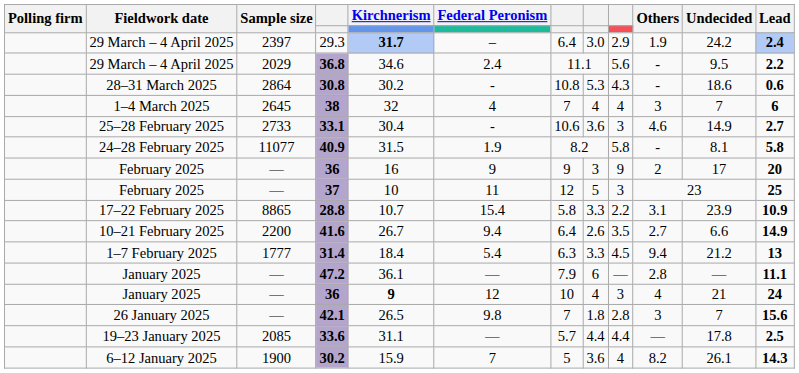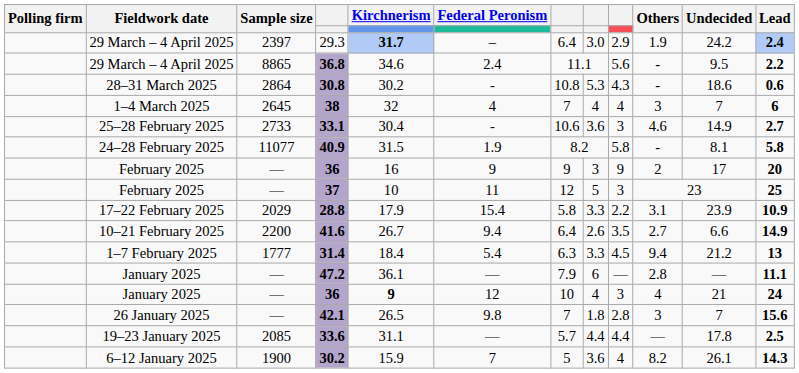(276, 64) 2029 -> (276, 64) 8865
(276, 211) 8865 -> (276, 211) 2029
(391, 211) 10.7 -> (391, 211) 17.9
